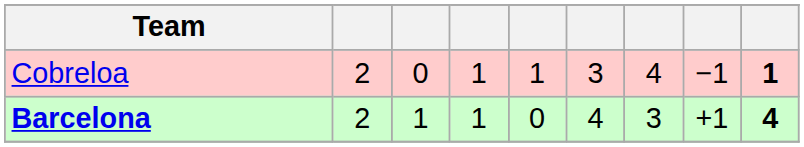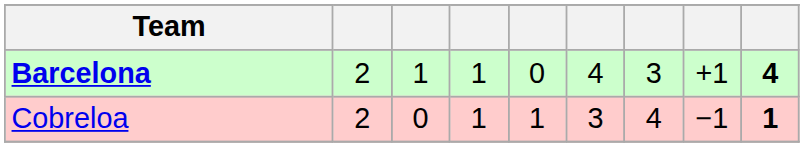rows swapped: (81, 118) <-> (70, 73)
